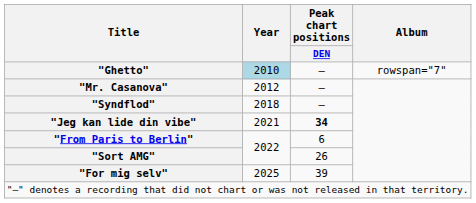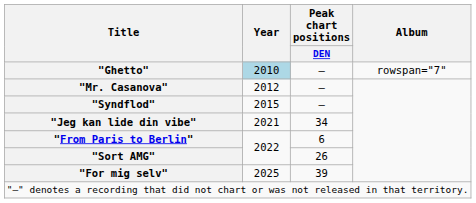(267, 105) 2018 -> (267, 105) 2015
(322, 122) bold -> (322, 122) normal
